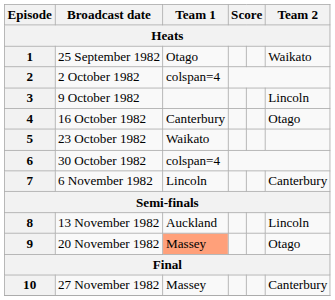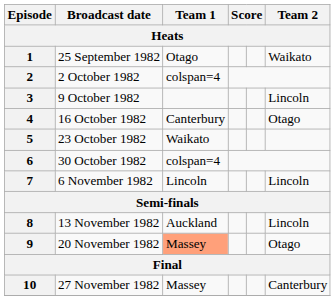(298, 181) Canterbury -> (289, 181) Lincoln
